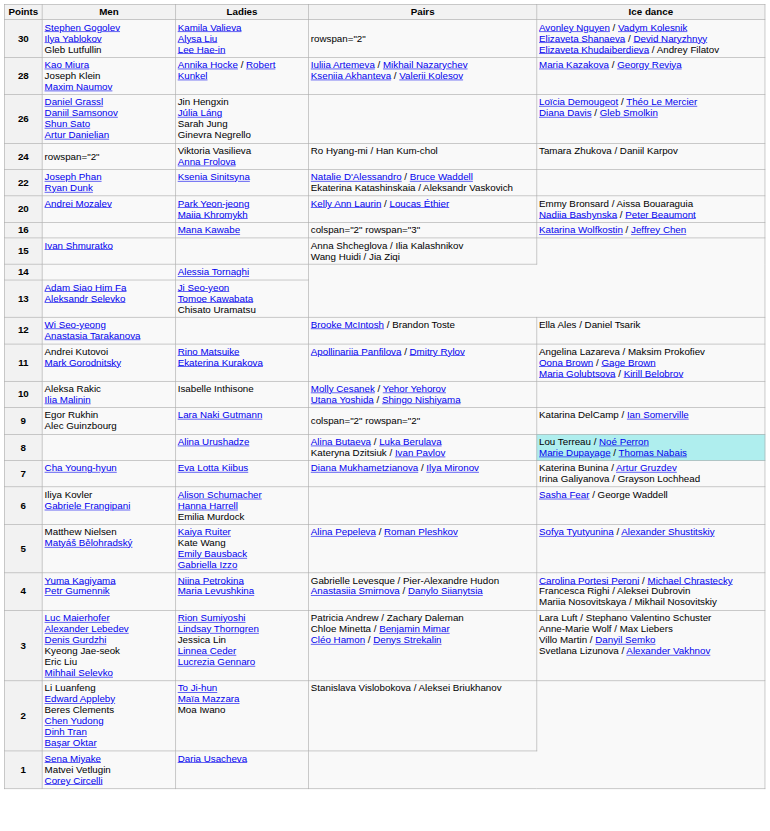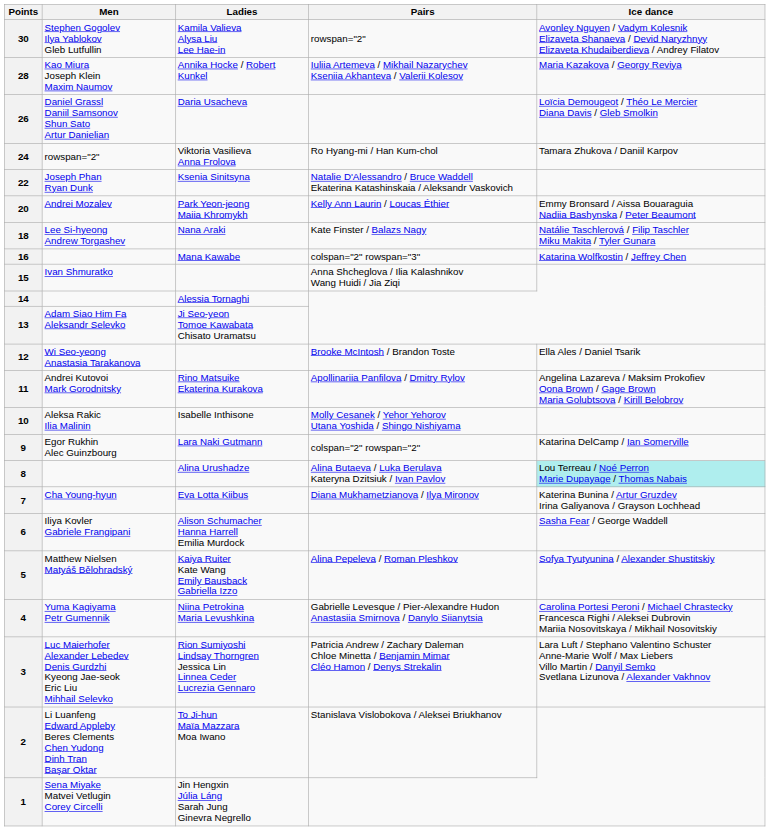(214, 119) Jin Hengxin Júlia Láng Sarah Jung Ginevra Negrello -> (212, 102) Daria Usacheva
+ row: (23, 235)
(212, 759) Daria Usacheva -> (214, 801) Jin Hengxin Júlia Láng Sarah Jung Ginevra Negrello
